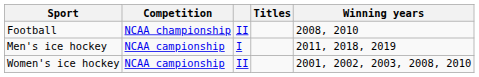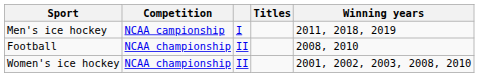rows swapped: (32, 30) <-> (57, 47)
(175, 64) NCAA campionship -> (178, 64) NCAA championship
